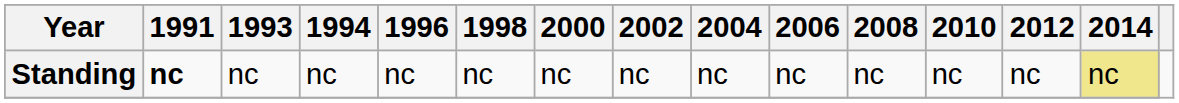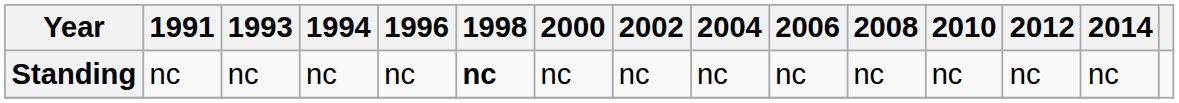(167, 73) bold -> (165, 73) normal
(478, 73) normal -> (479, 73) bold
(1103, 73) khaki background -> (1103, 73) no background
